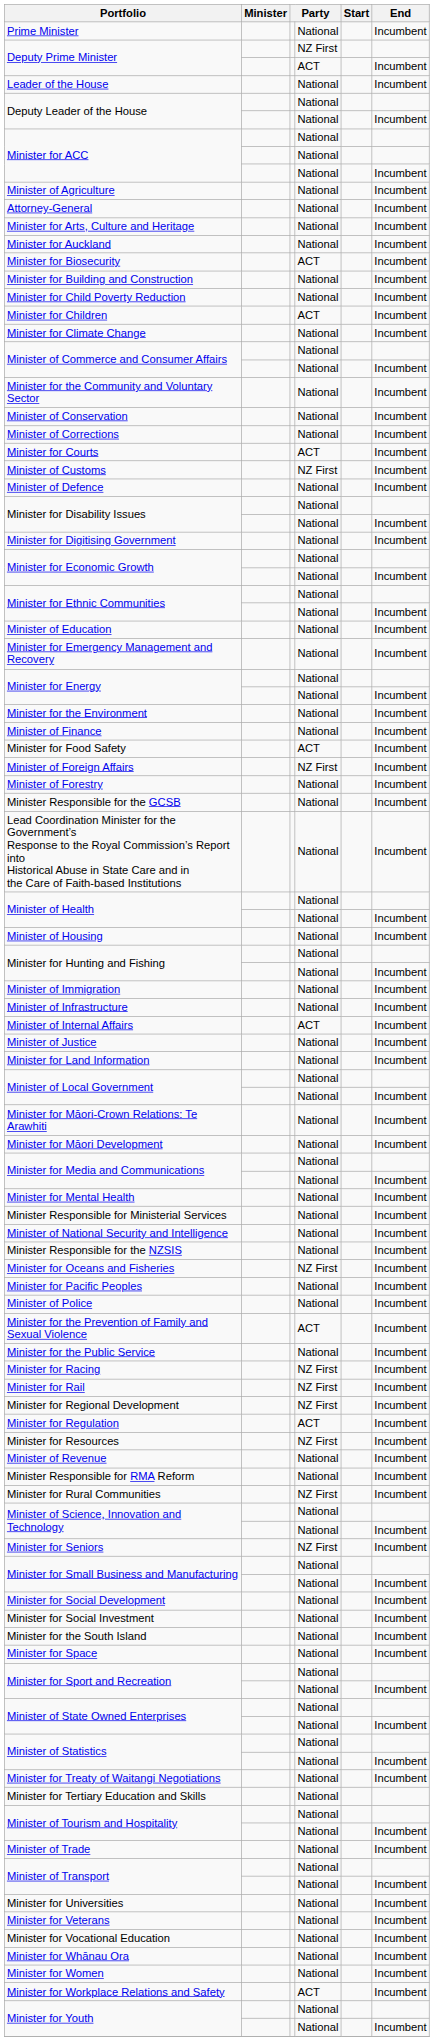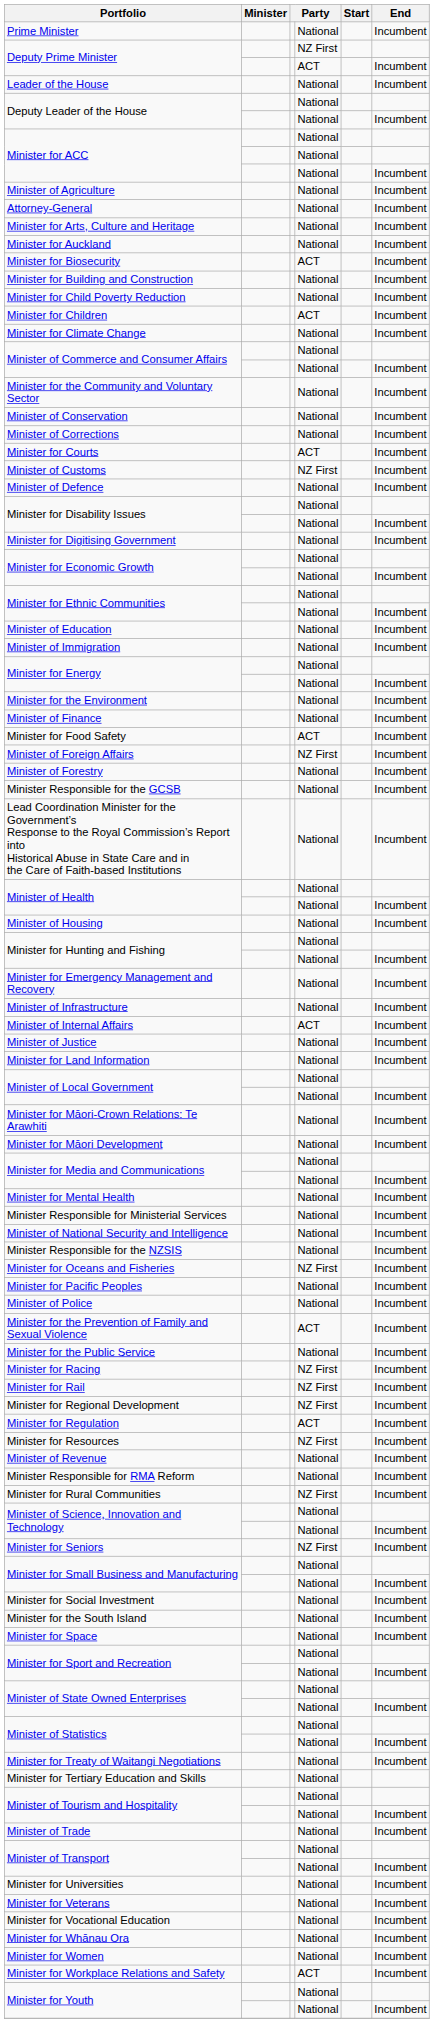rows swapped: (110, 653) <-> (64, 989)
- row: (86, 1601)
